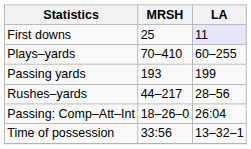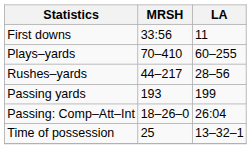(148, 34) 25 -> (156, 34) 33:56
(201, 34) lavender background -> (201, 34) no background
rows swapped: (47, 94) <-> (46, 74)
(156, 133) 33:56 -> (148, 133) 25
